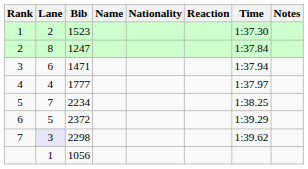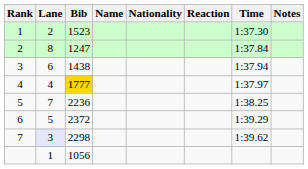(79, 66) 1471 -> (79, 66) 1438
(79, 84) no background -> (79, 84) gold background
(79, 102) 2234 -> (79, 102) 2236
